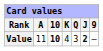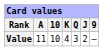(55, 39) bold -> (55, 39) normal
(85, 39) bold -> (85, 39) normal
